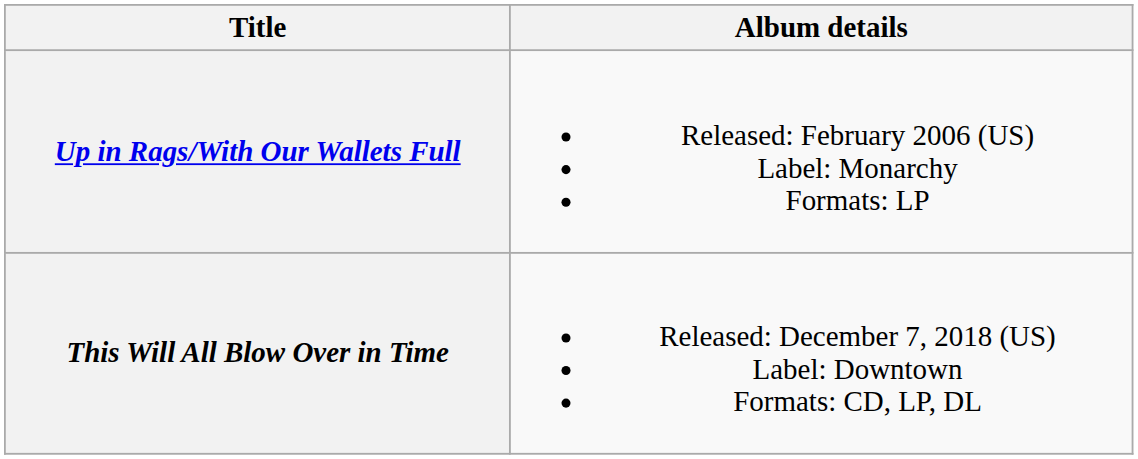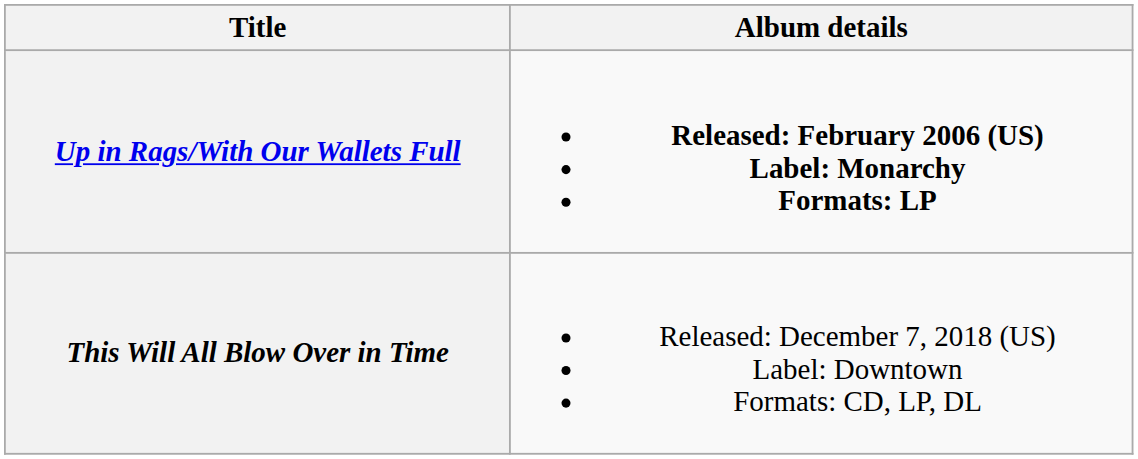(821, 168) normal -> (821, 168) bold
